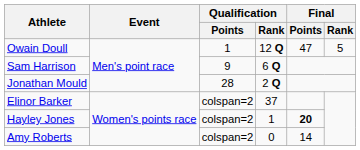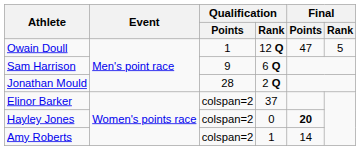(271, 119) 1 -> (271, 119) 0
(271, 137) 0 -> (271, 137) 1
